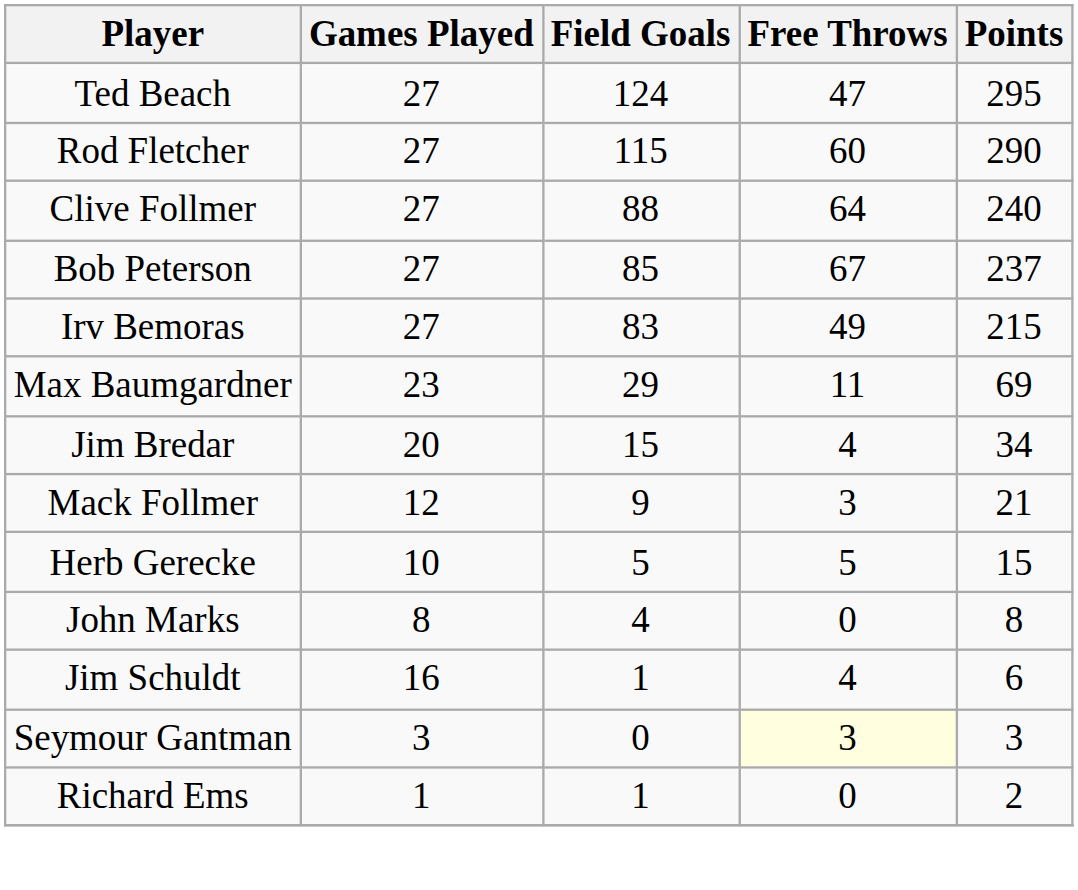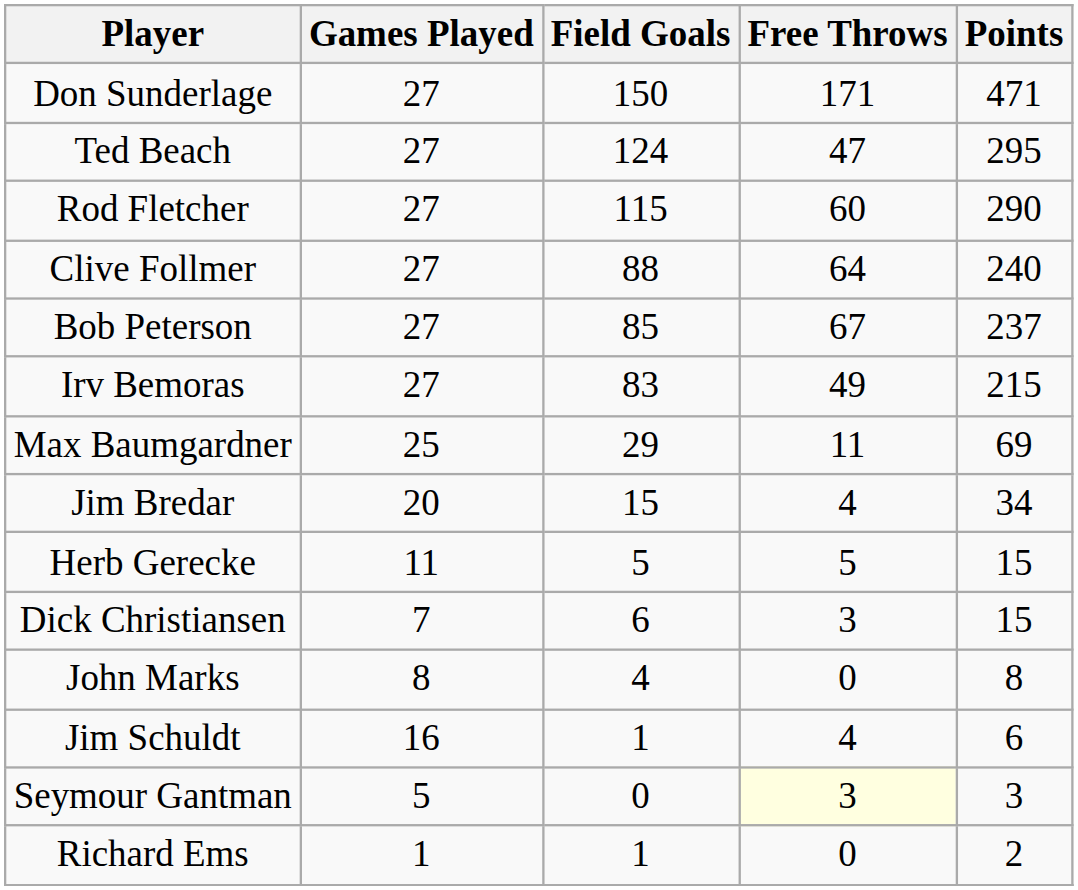+ row: (153, 92)
(421, 385) 23 -> (421, 444) 25
- row: (153, 502)
(421, 561) 10 -> (421, 561) 11
+ row: (153, 619)
(421, 737) 3 -> (421, 795) 5
